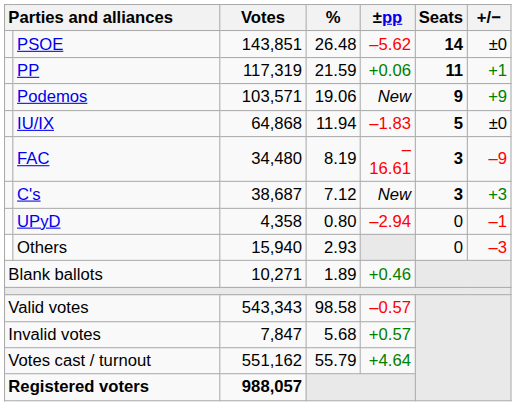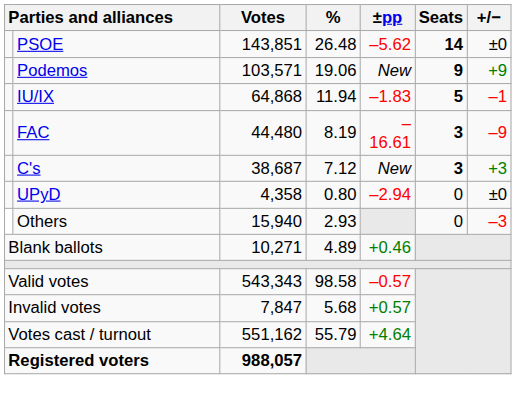- row: (28, 70)
(498, 123) ±0 -> (498, 96) –1
(277, 159) 34,480 -> (277, 132) 44,480
(498, 221) –1 -> (498, 194) ±0
(340, 273) 1.89 -> (340, 247) 4.89
